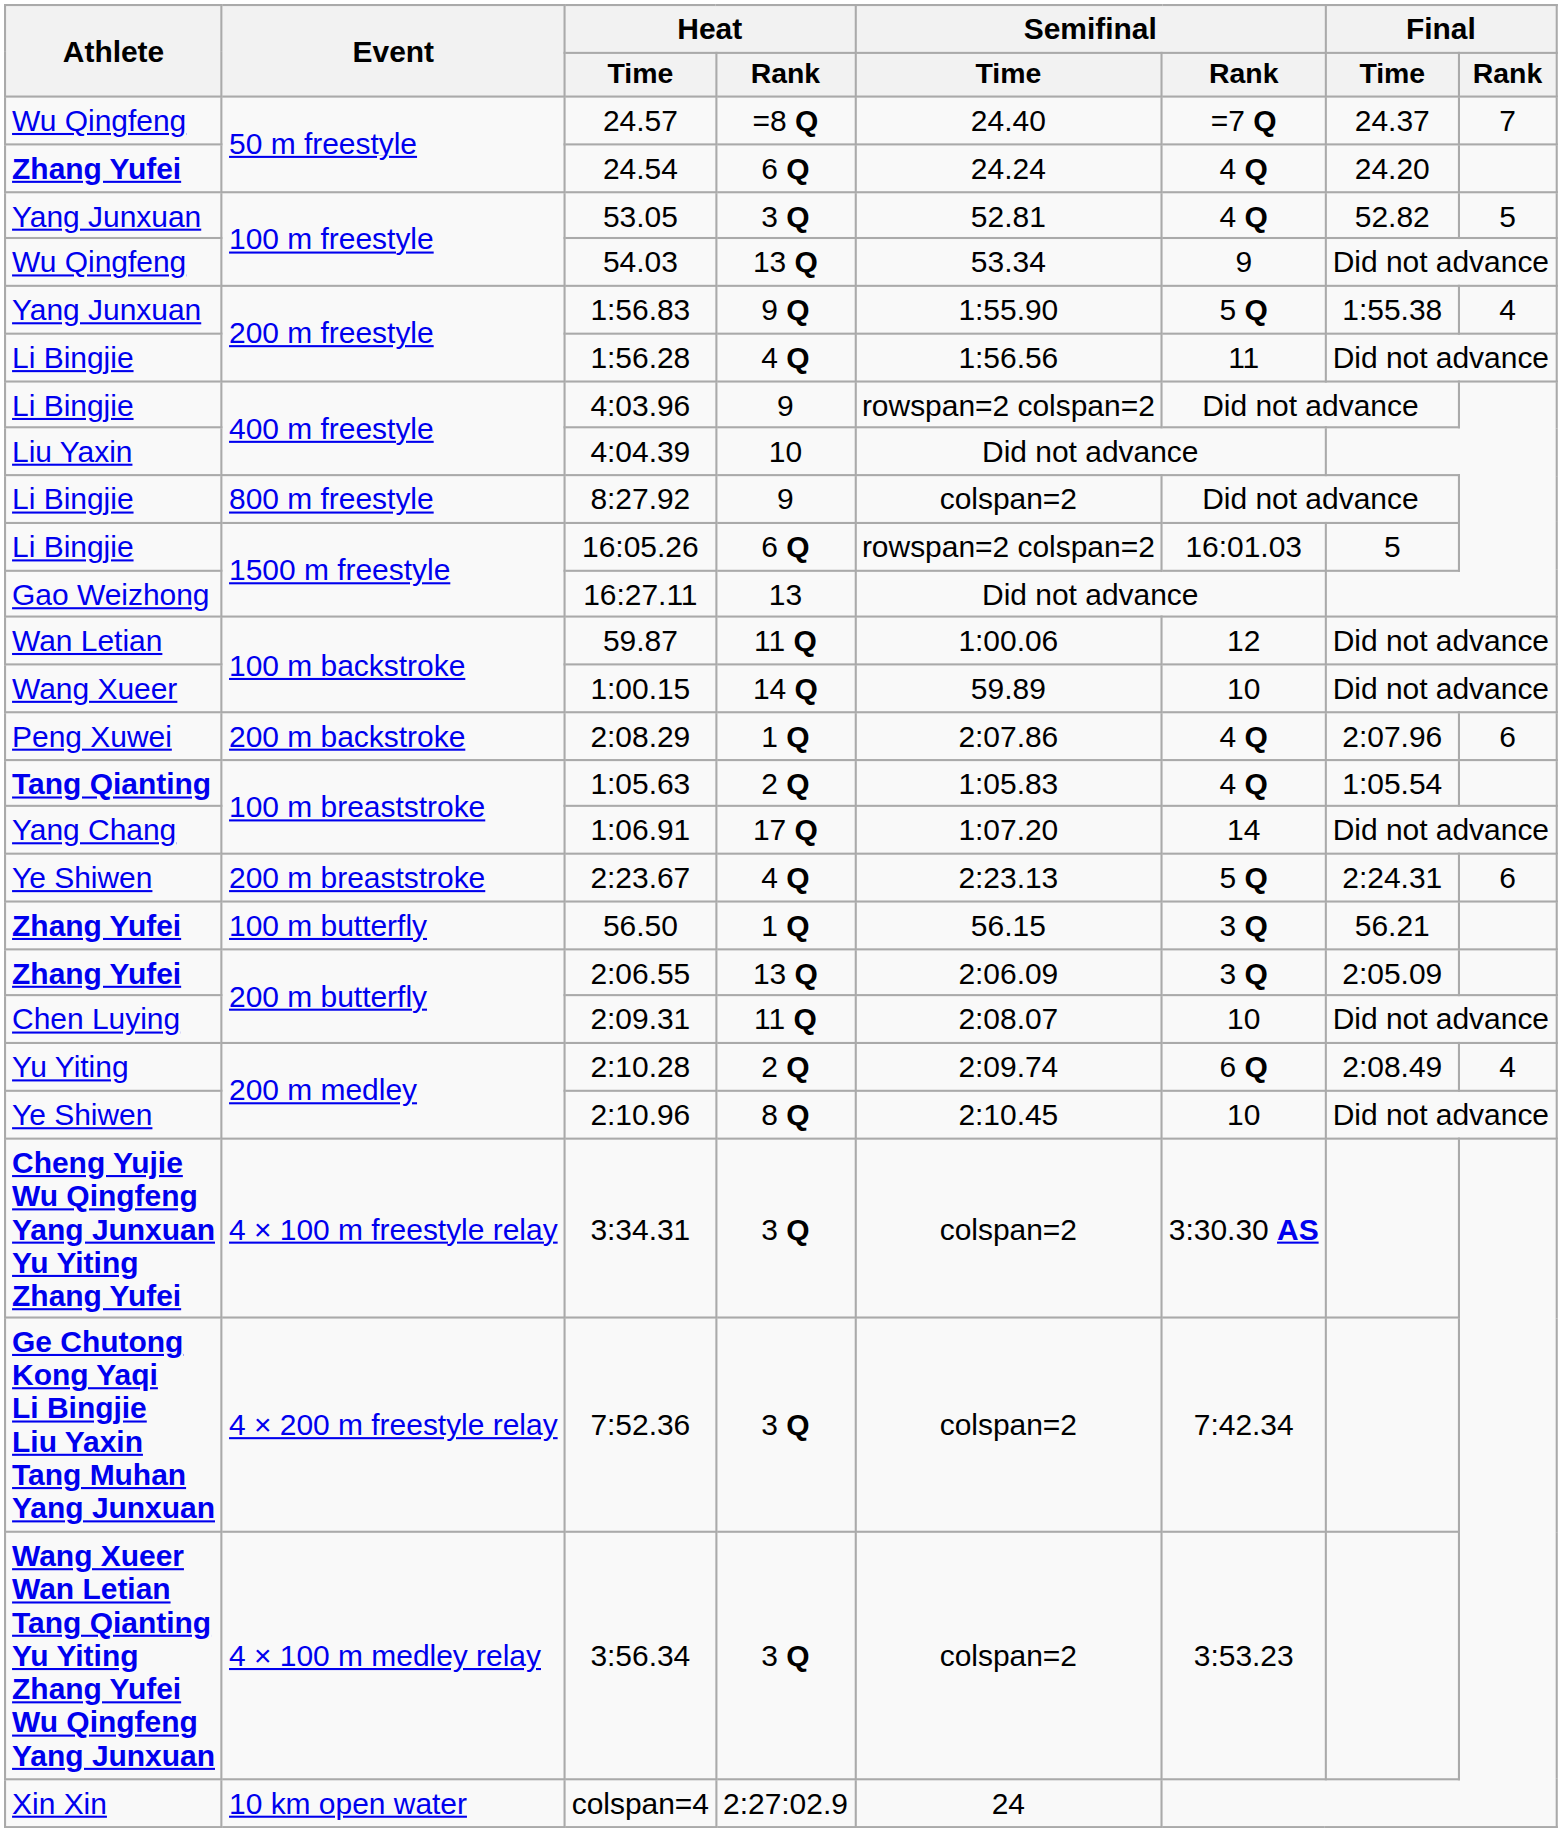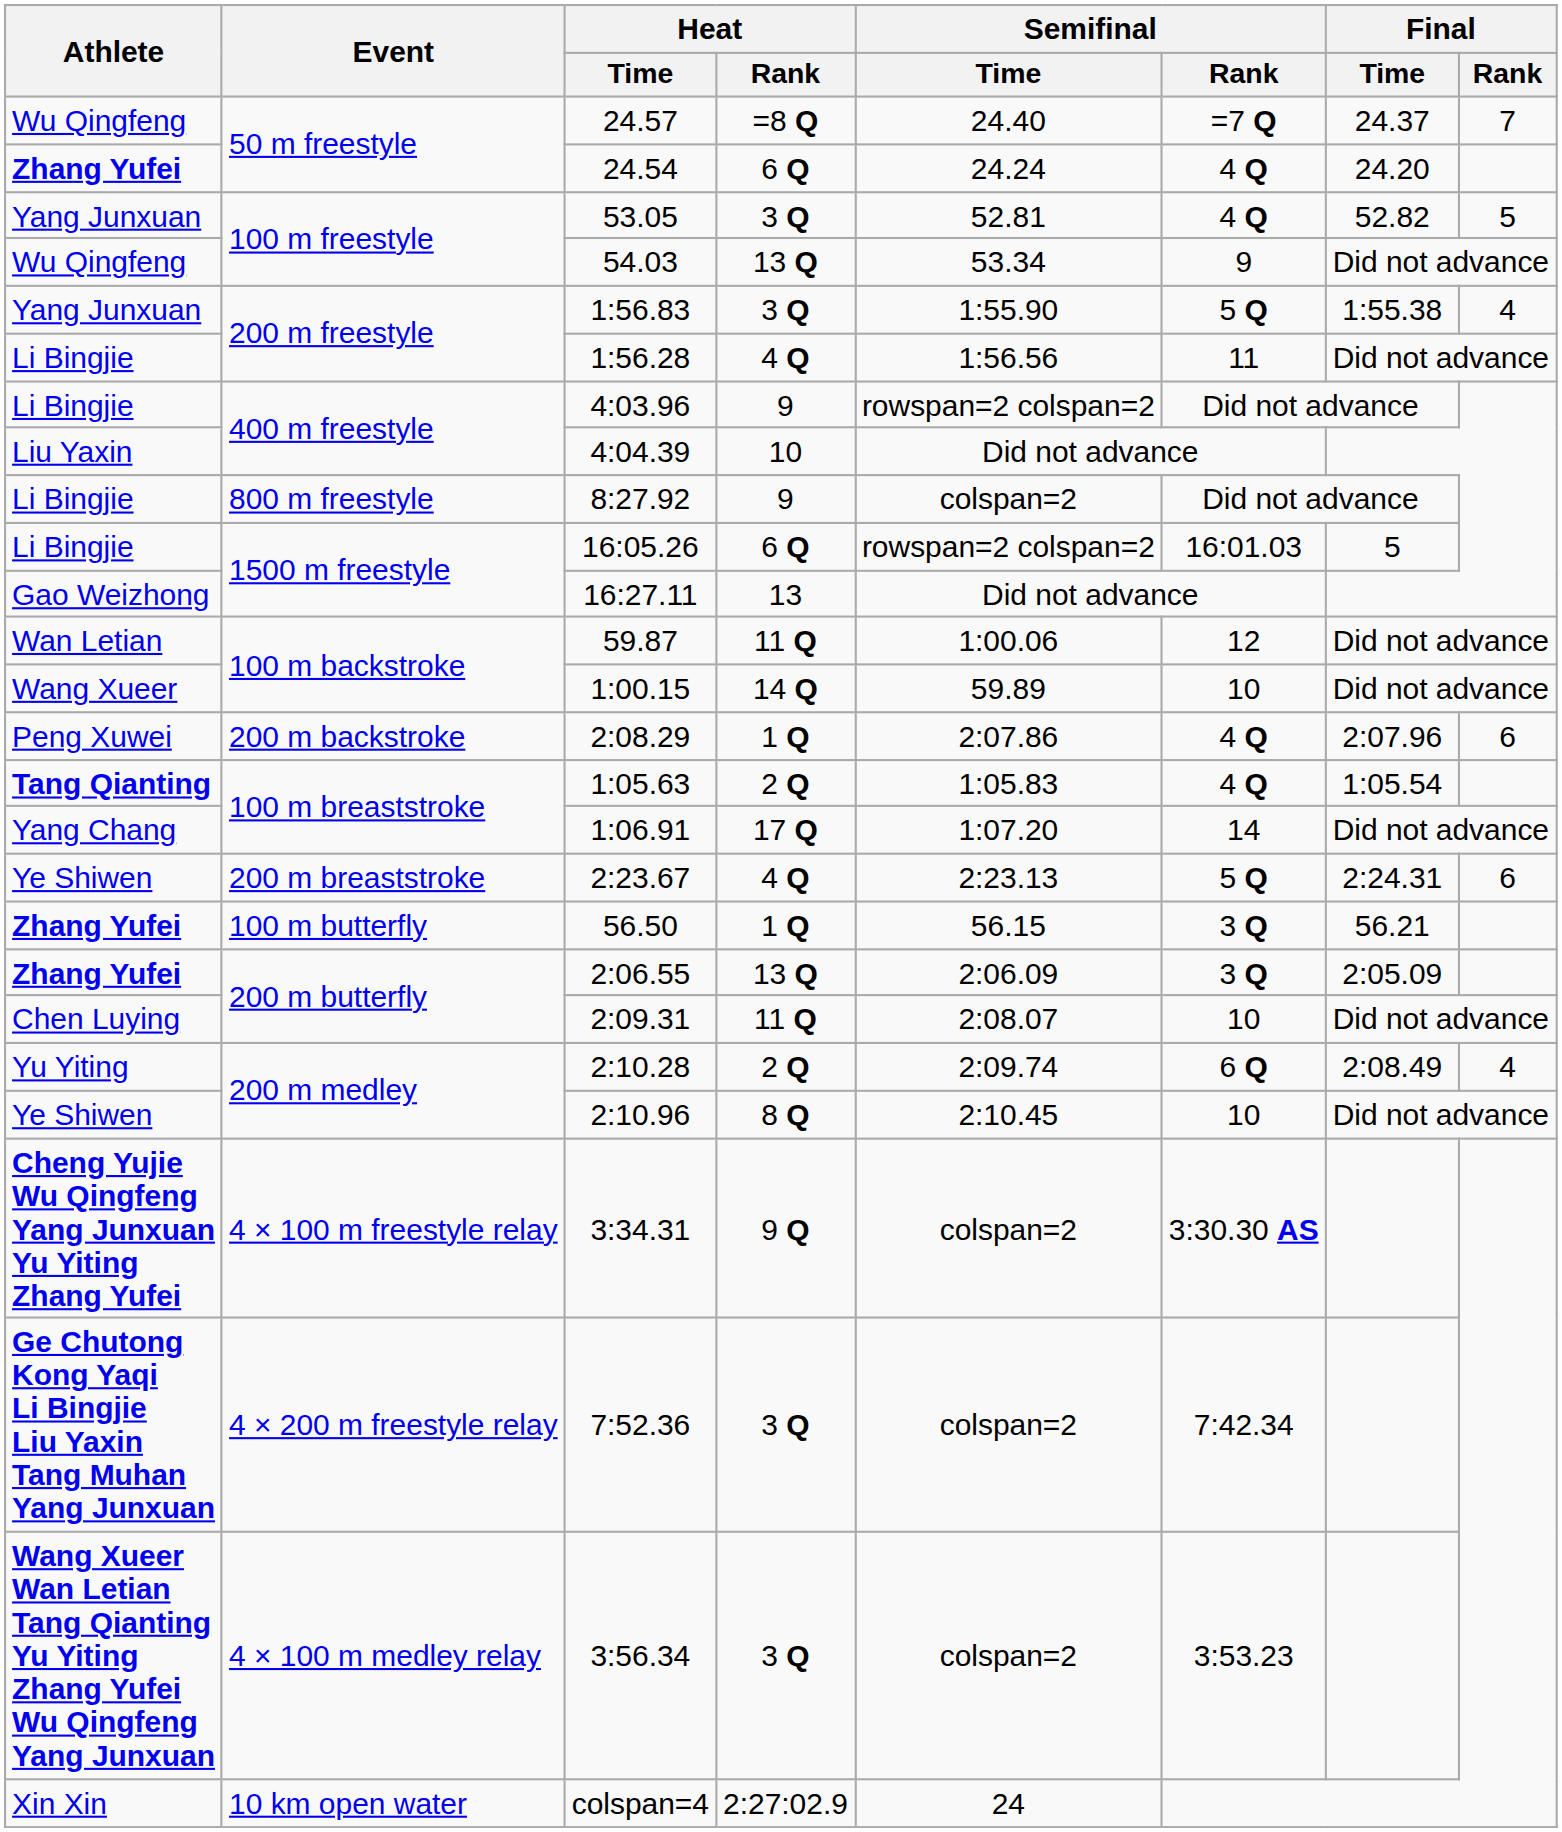(785, 310) 9 Q -> (785, 310) 3 Q
(785, 1229) 3 Q -> (785, 1229) 9 Q
